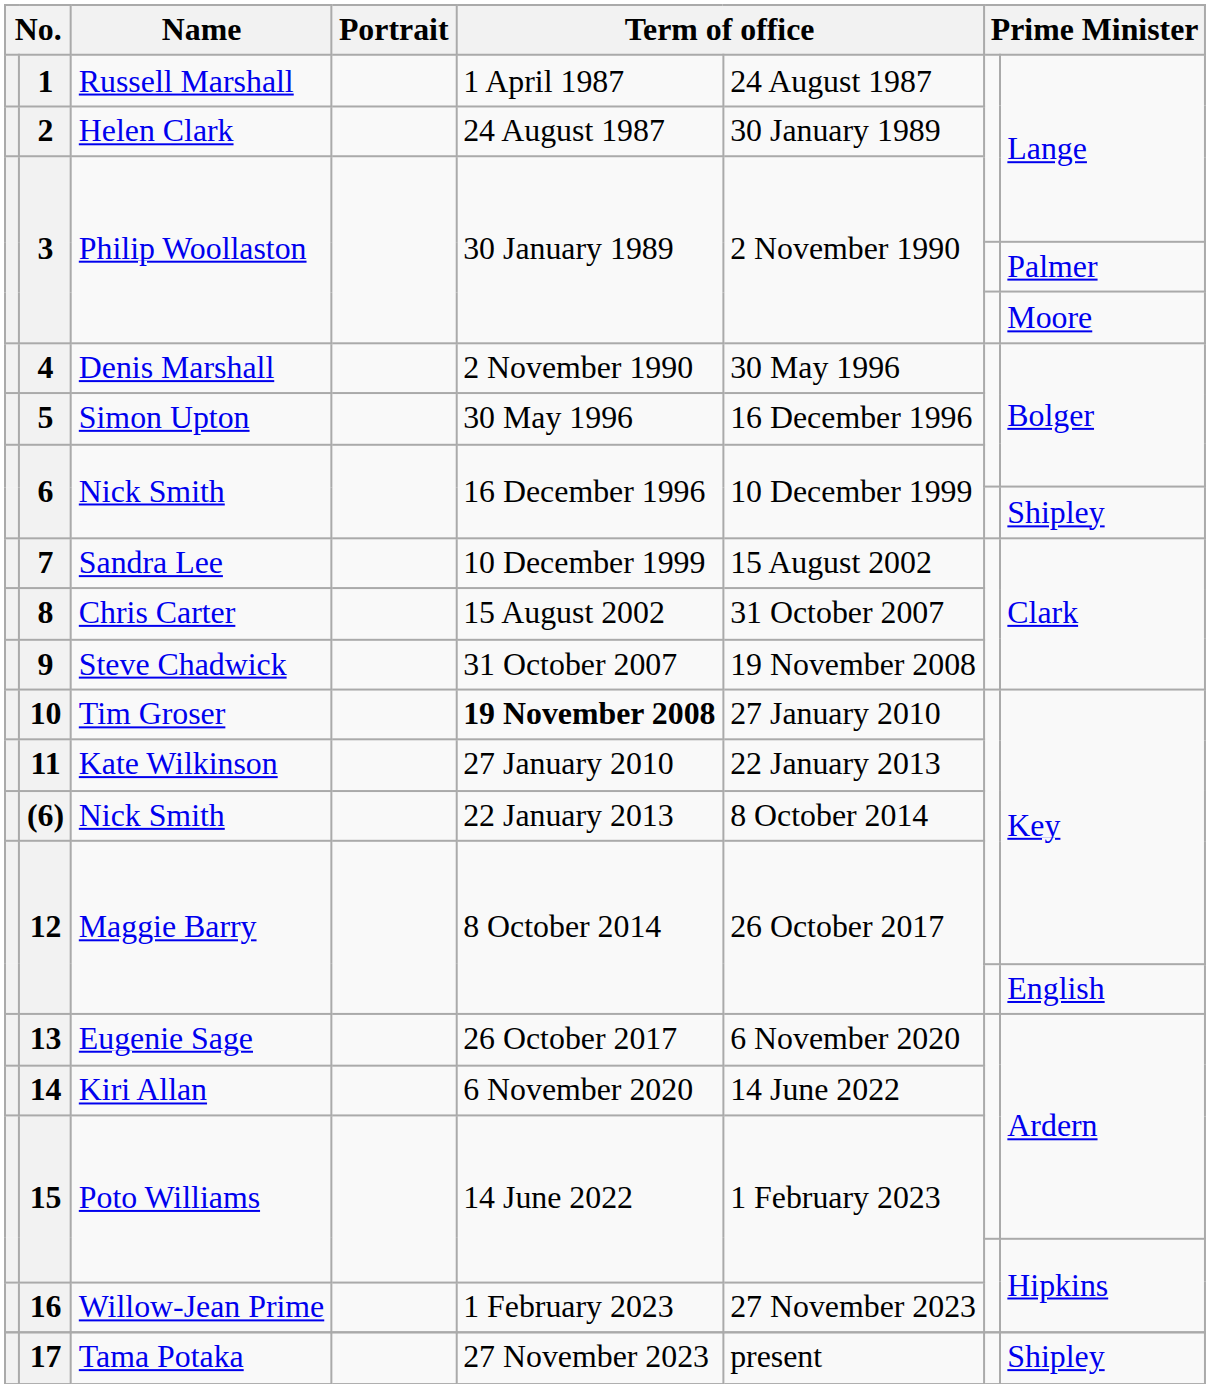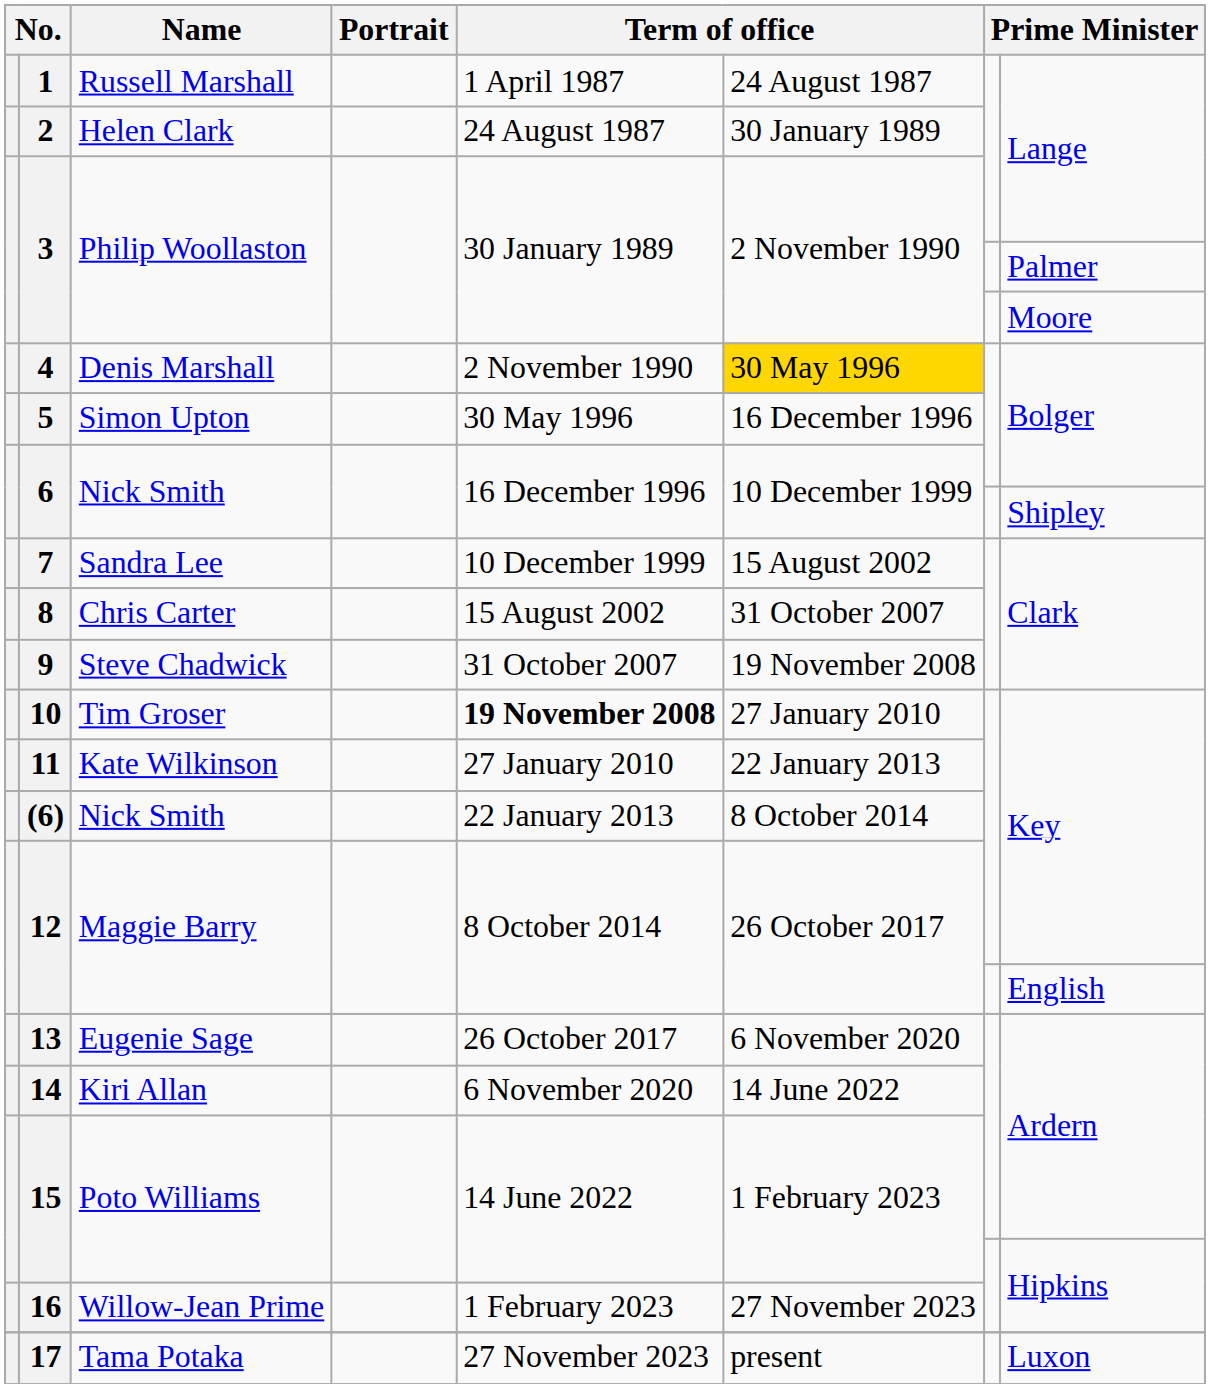(815, 367) no background -> (815, 367) gold background
(1056, 1357) Shipley -> (1049, 1357) Luxon
